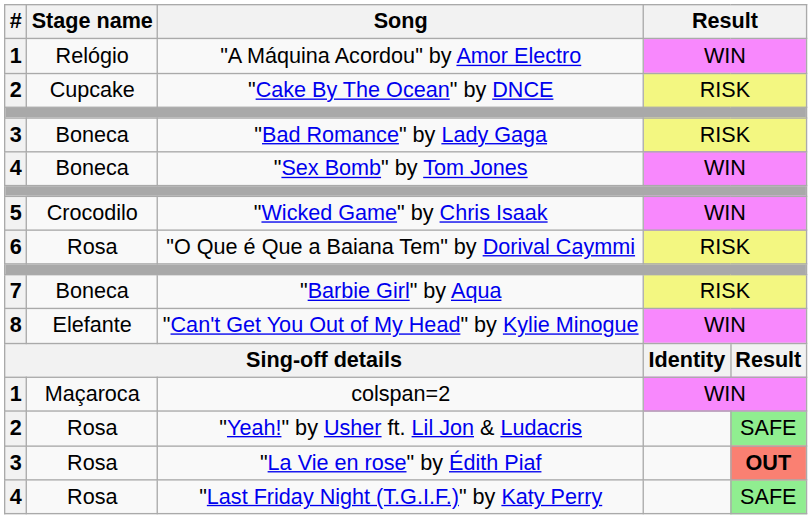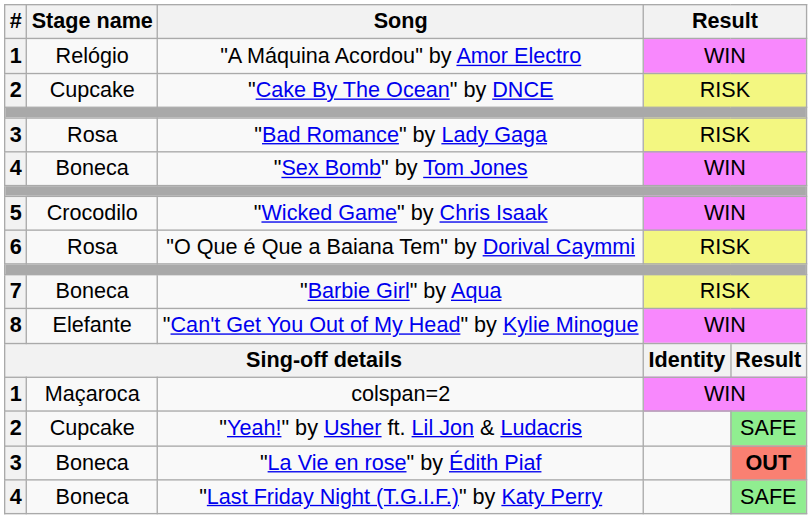(92, 134) Boneca -> (92, 134) Rosa
(92, 428) Rosa -> (92, 428) Cupcake
(92, 462) Rosa -> (92, 462) Boneca
(92, 496) Rosa -> (92, 496) Boneca
